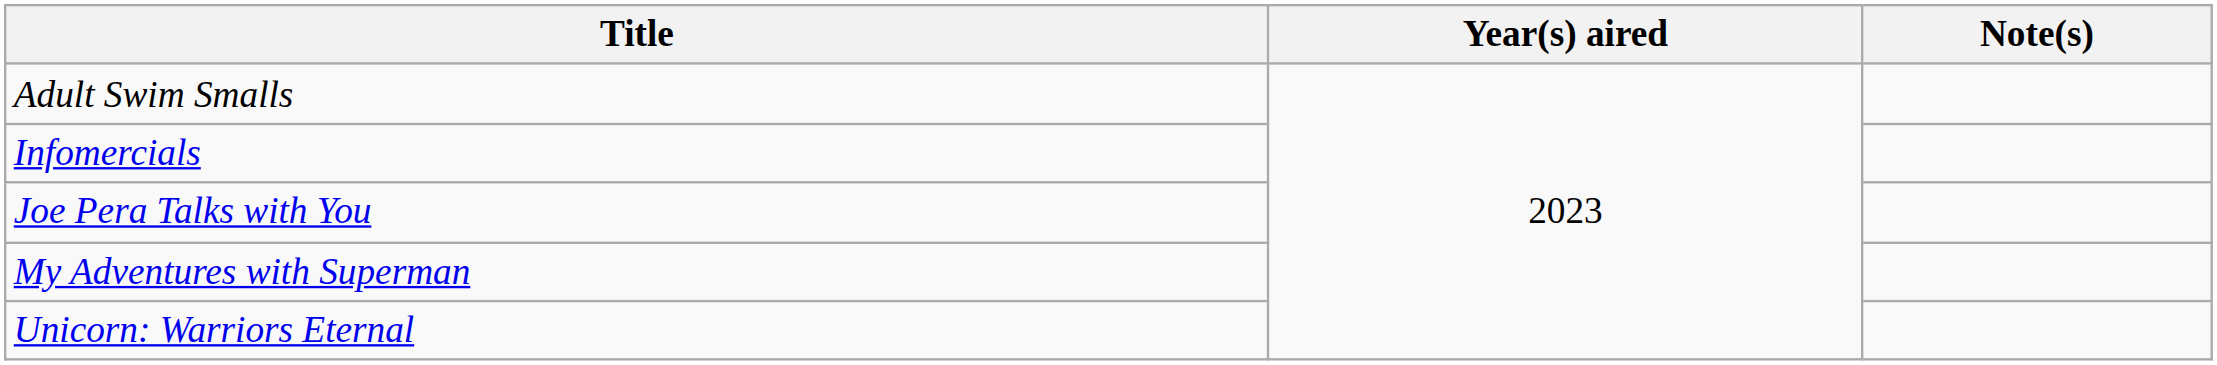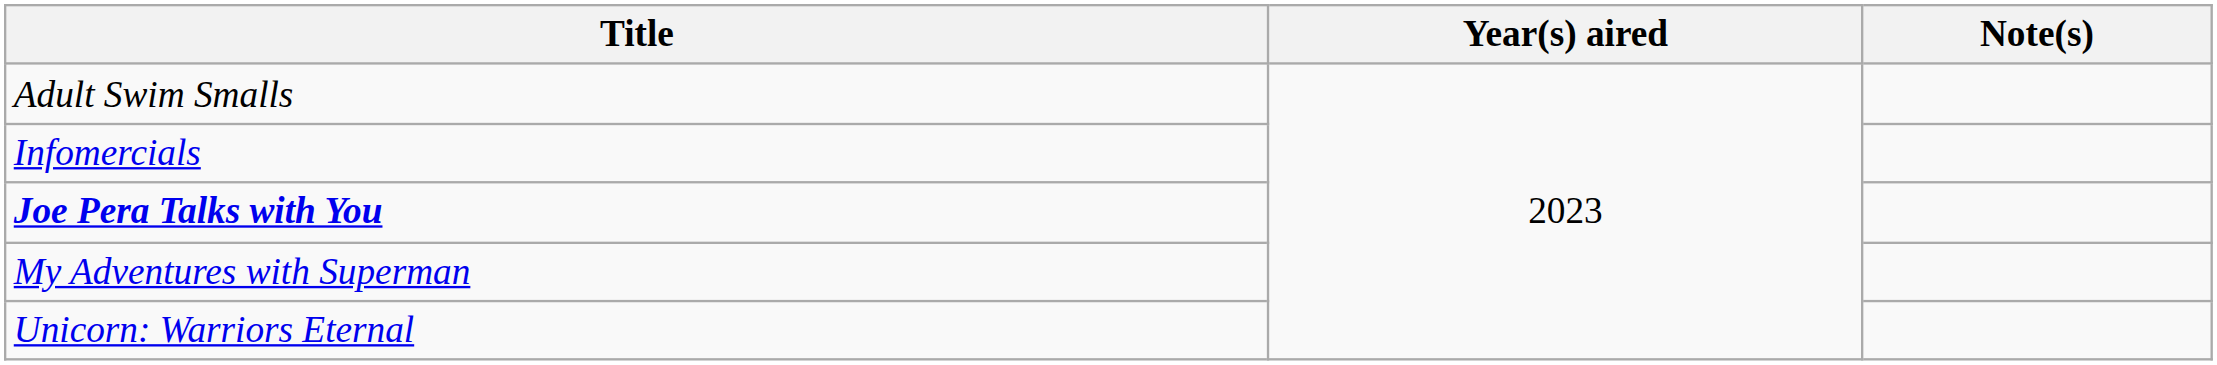(193, 211) normal -> (198, 211) bold
